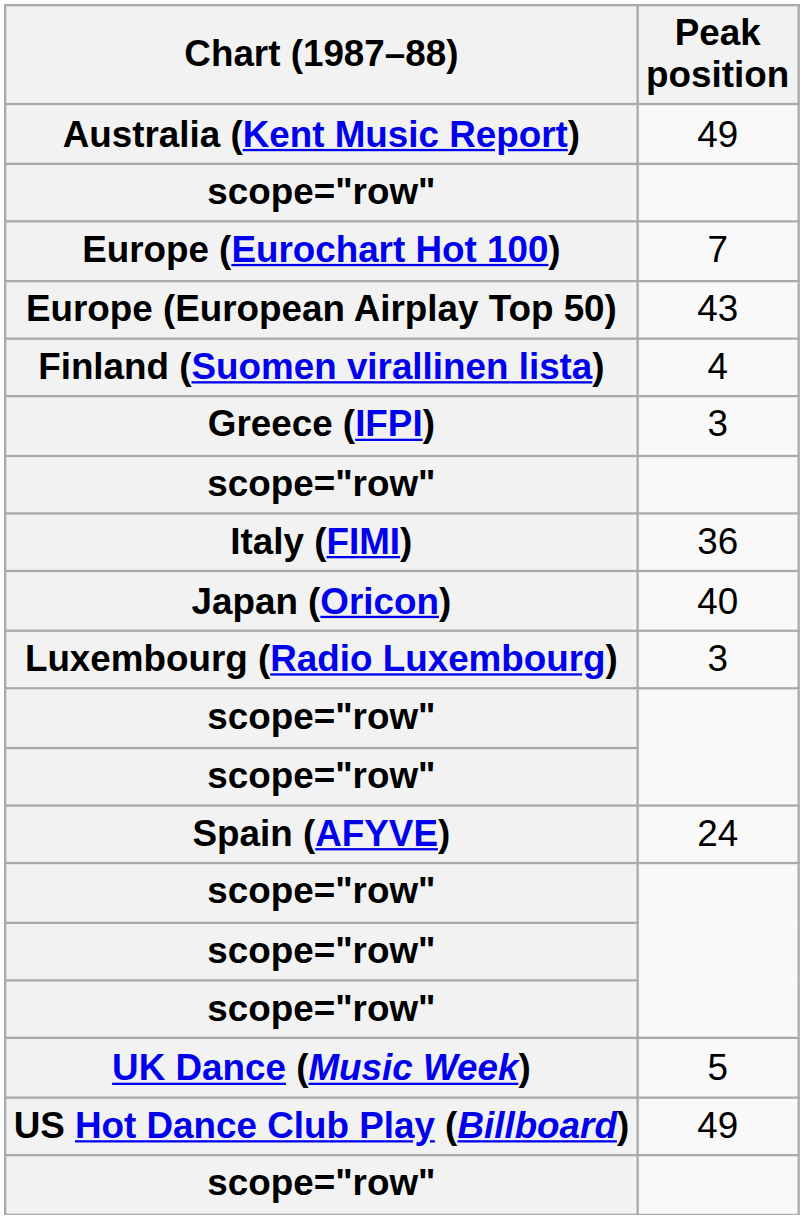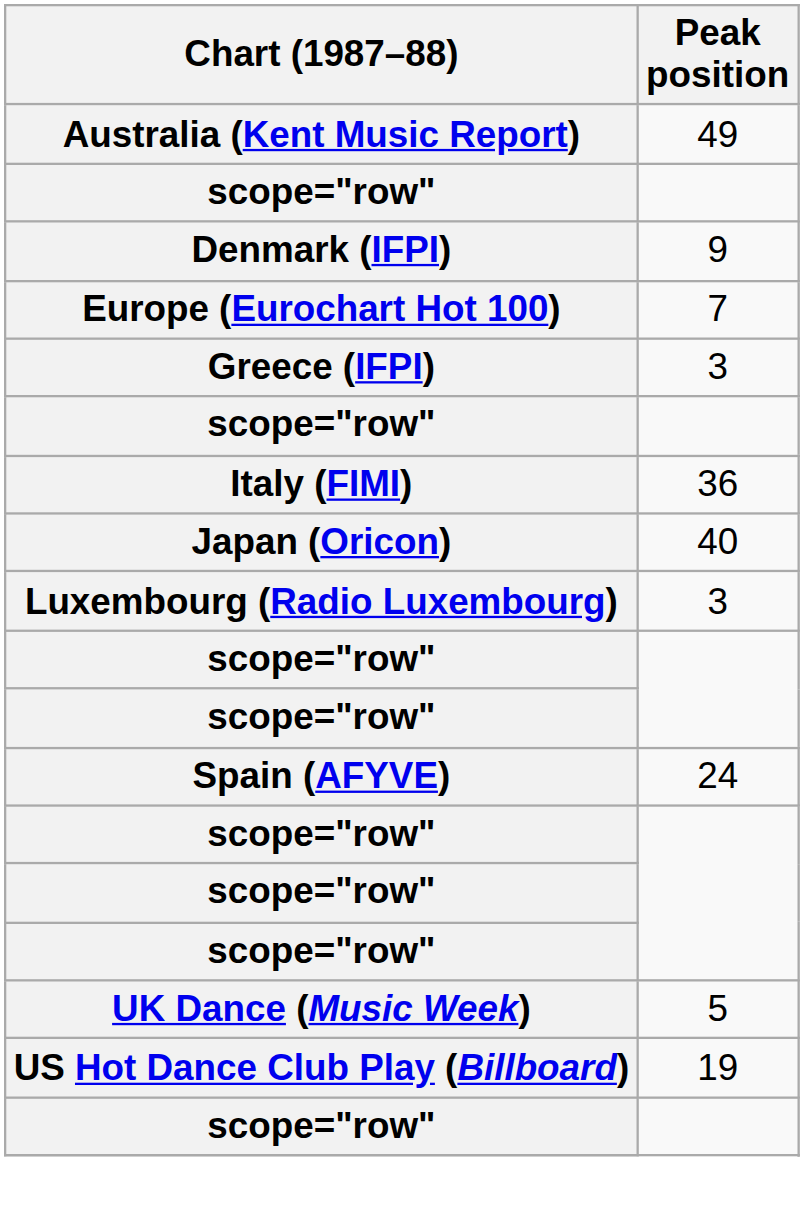+ row: (321, 250)
- row: (321, 308)
- row: (321, 366)
(718, 1125) 49 -> (718, 1067) 19
